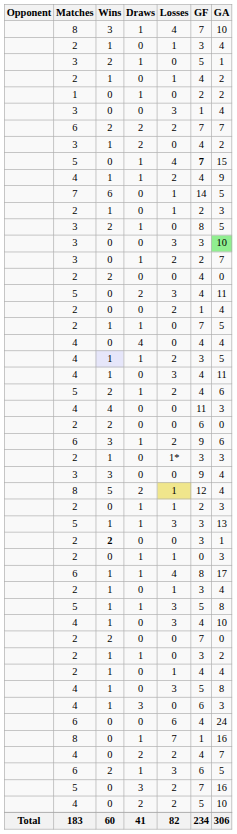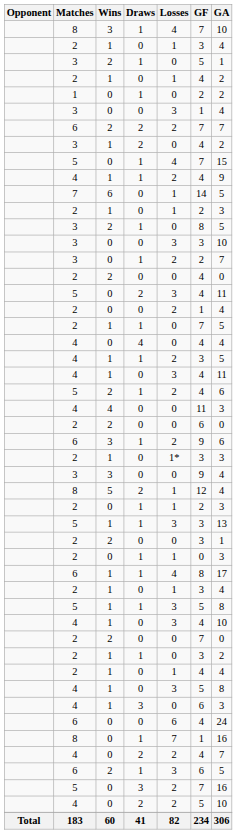(201, 161) bold -> (201, 161) normal
(222, 243) lightgreen background -> (222, 243) no background
(110, 359) lavender background -> (110, 359) no background
(174, 491) khaki background -> (174, 491) no background
(110, 540) bold -> (110, 540) normal
